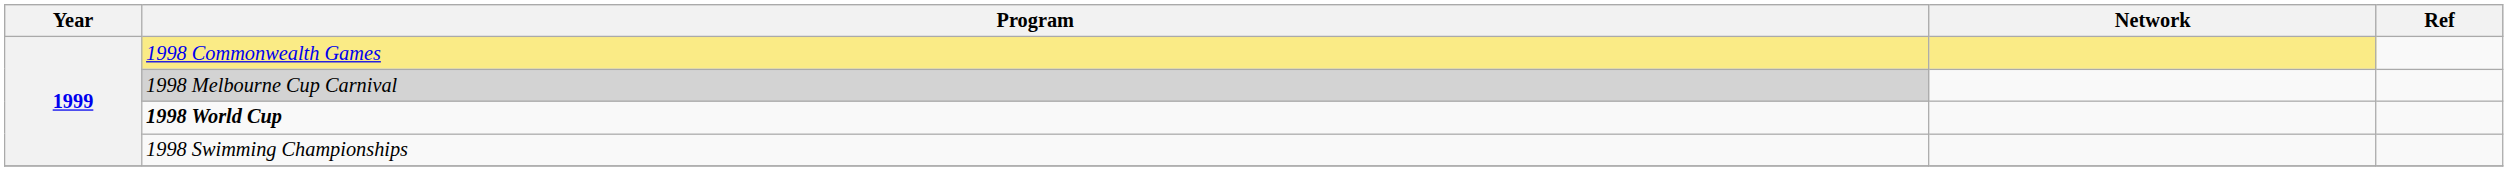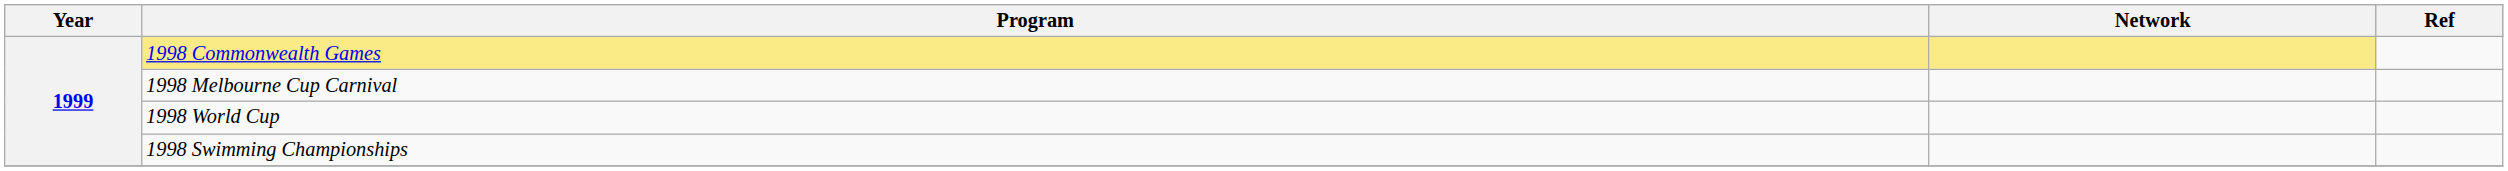(272, 85) lightgrey background -> (272, 85) no background
(214, 117) bold -> (213, 117) normal
